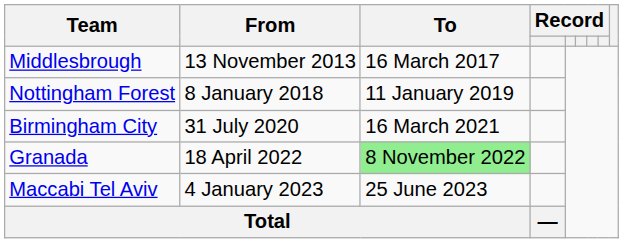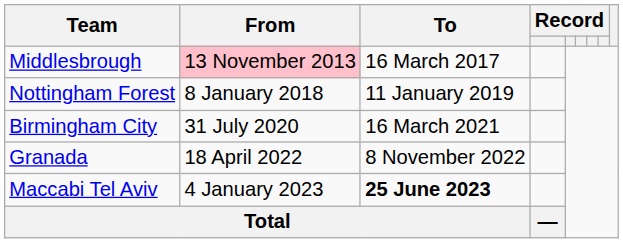(270, 61) no background -> (270, 61) pink background
(445, 157) lightgreen background -> (445, 157) no background
(426, 189) normal -> (428, 189) bold
